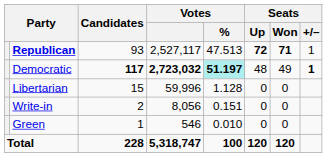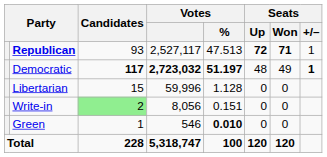(224, 69) paleturquoise background -> (224, 69) no background
(140, 106) no background -> (140, 106) lightgreen background
(228, 124) normal -> (228, 124) bold
